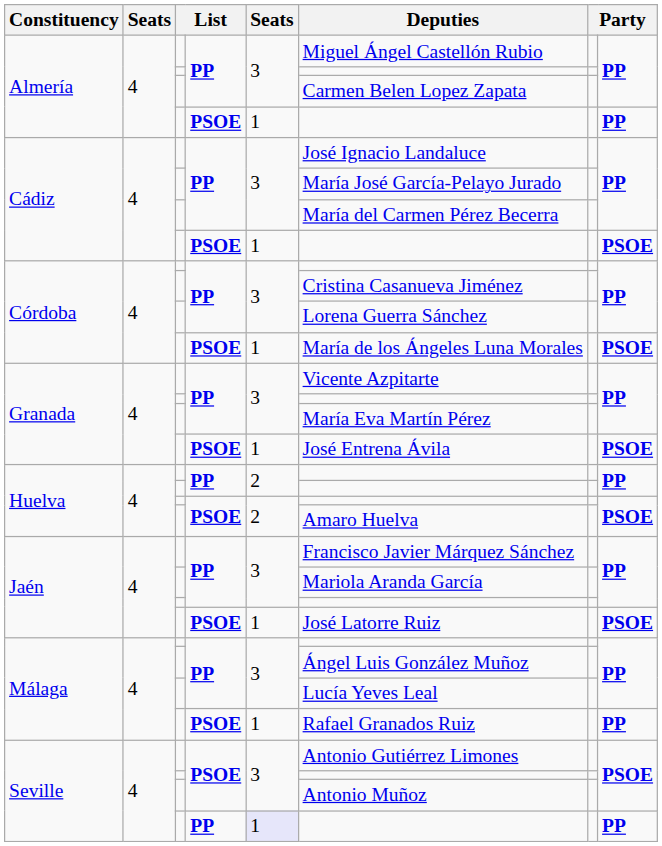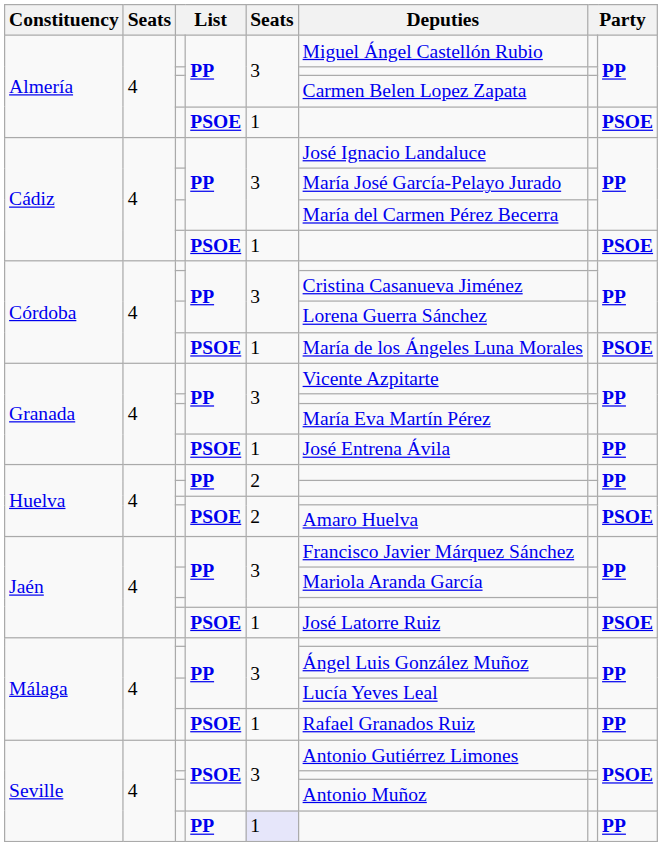(614, 121) PP -> (628, 121) PSOE
(628, 449) PSOE -> (614, 449) PP
